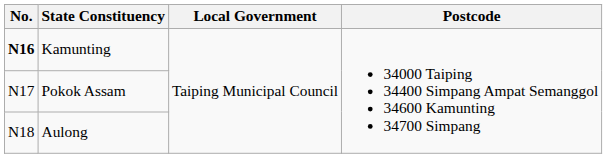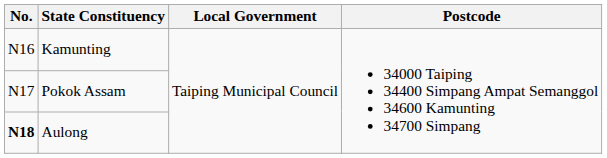(21, 49) bold -> (21, 49) normal
(21, 132) normal -> (21, 132) bold
